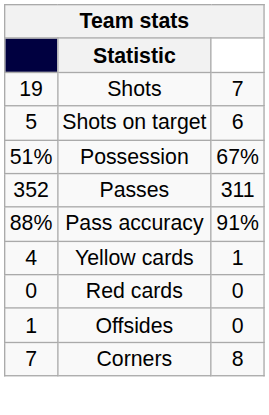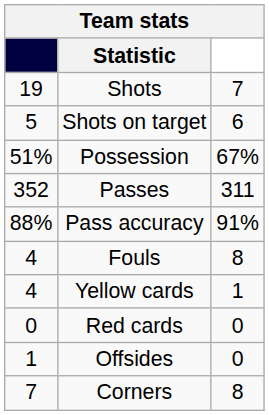+ row: (134, 257)
